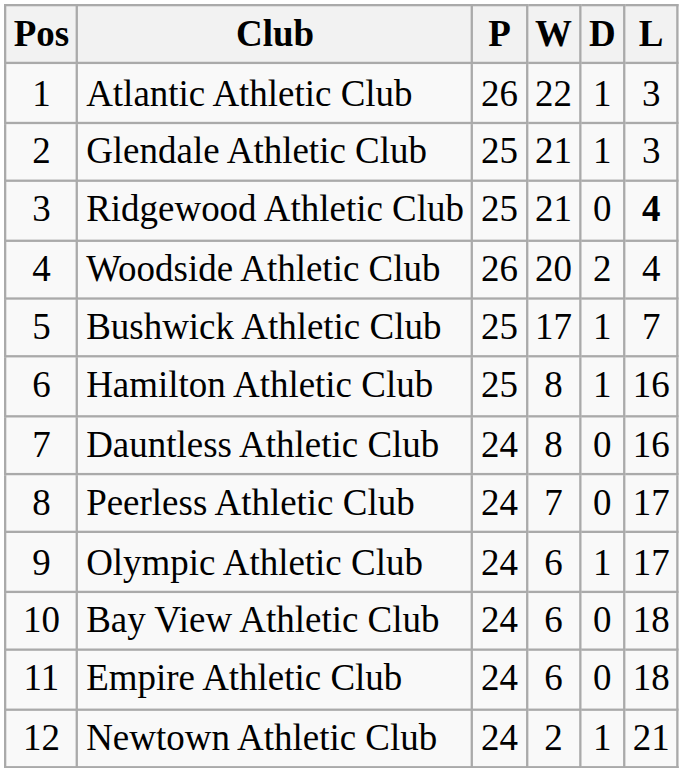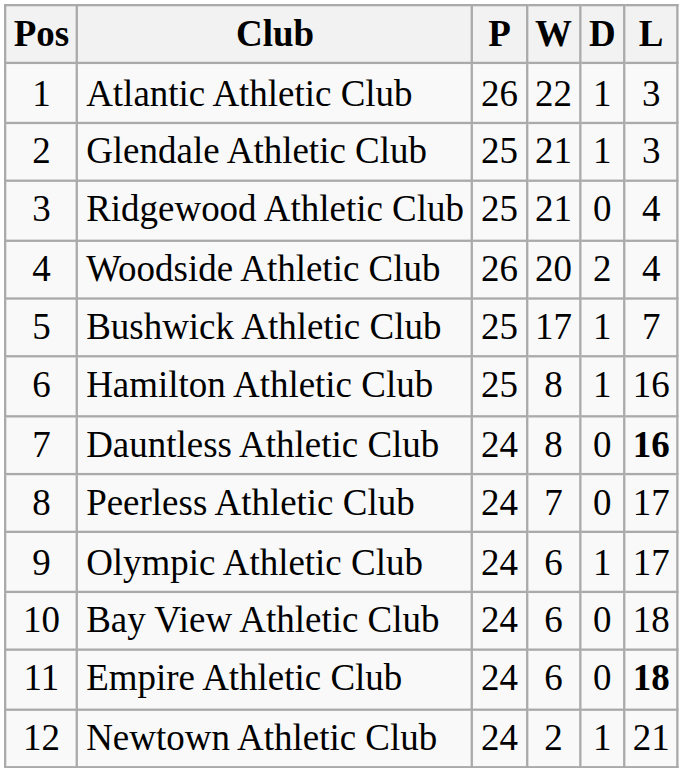(651, 209) bold -> (651, 209) normal
(651, 444) normal -> (651, 444) bold
(651, 678) normal -> (651, 678) bold
